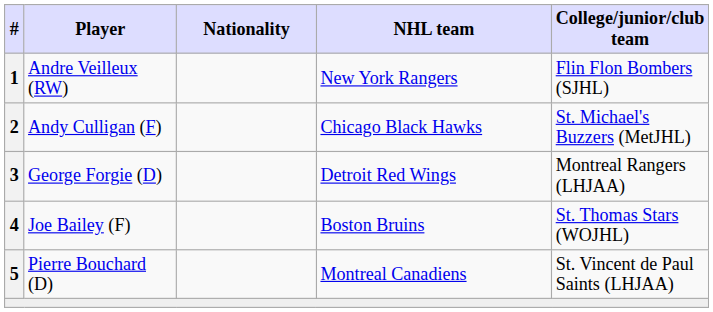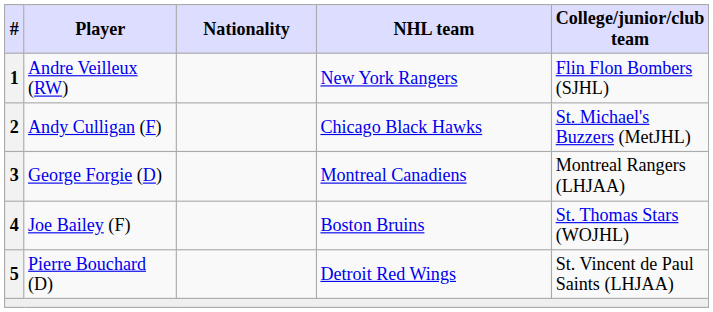(388, 176) Detroit Red Wings -> (394, 176) Montreal Canadiens
(394, 274) Montreal Canadiens -> (388, 274) Detroit Red Wings
